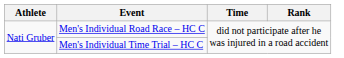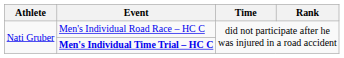(131, 45) normal -> (136, 45) bold
